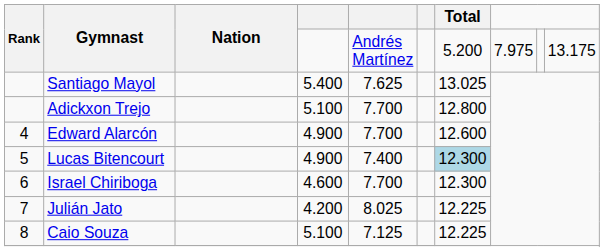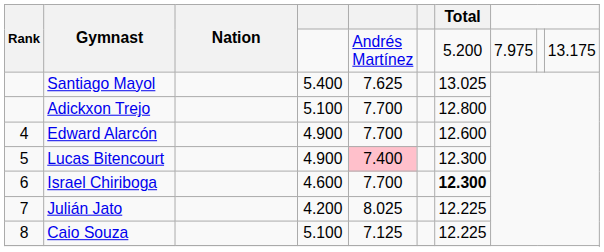(383, 158) no background -> (383, 158) pink background
(463, 158) lightblue background -> (463, 158) no background
(463, 183) normal -> (463, 183) bold
